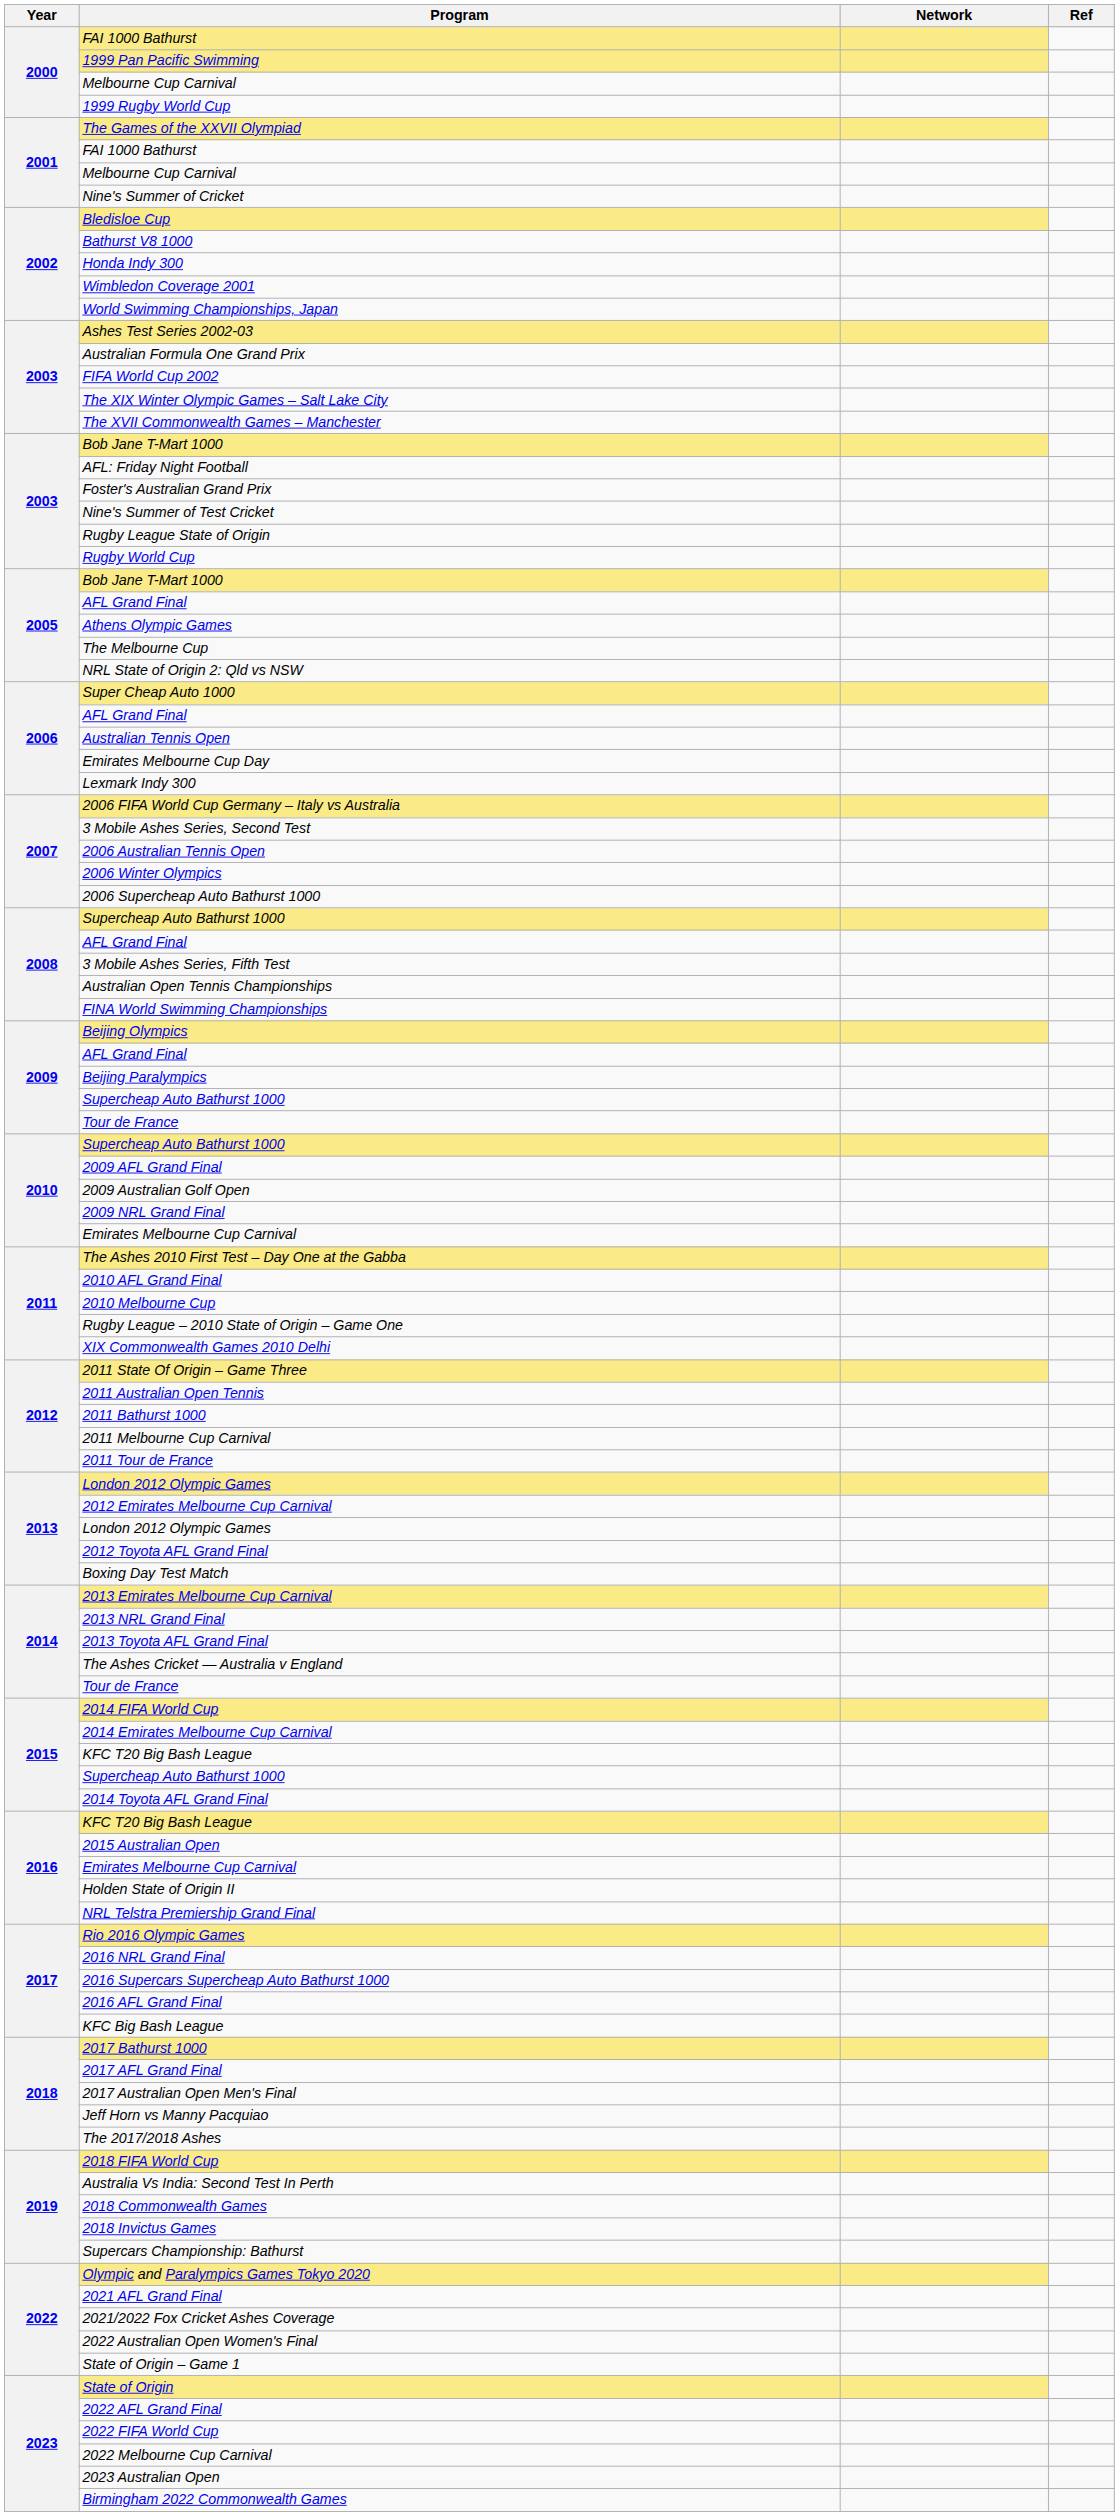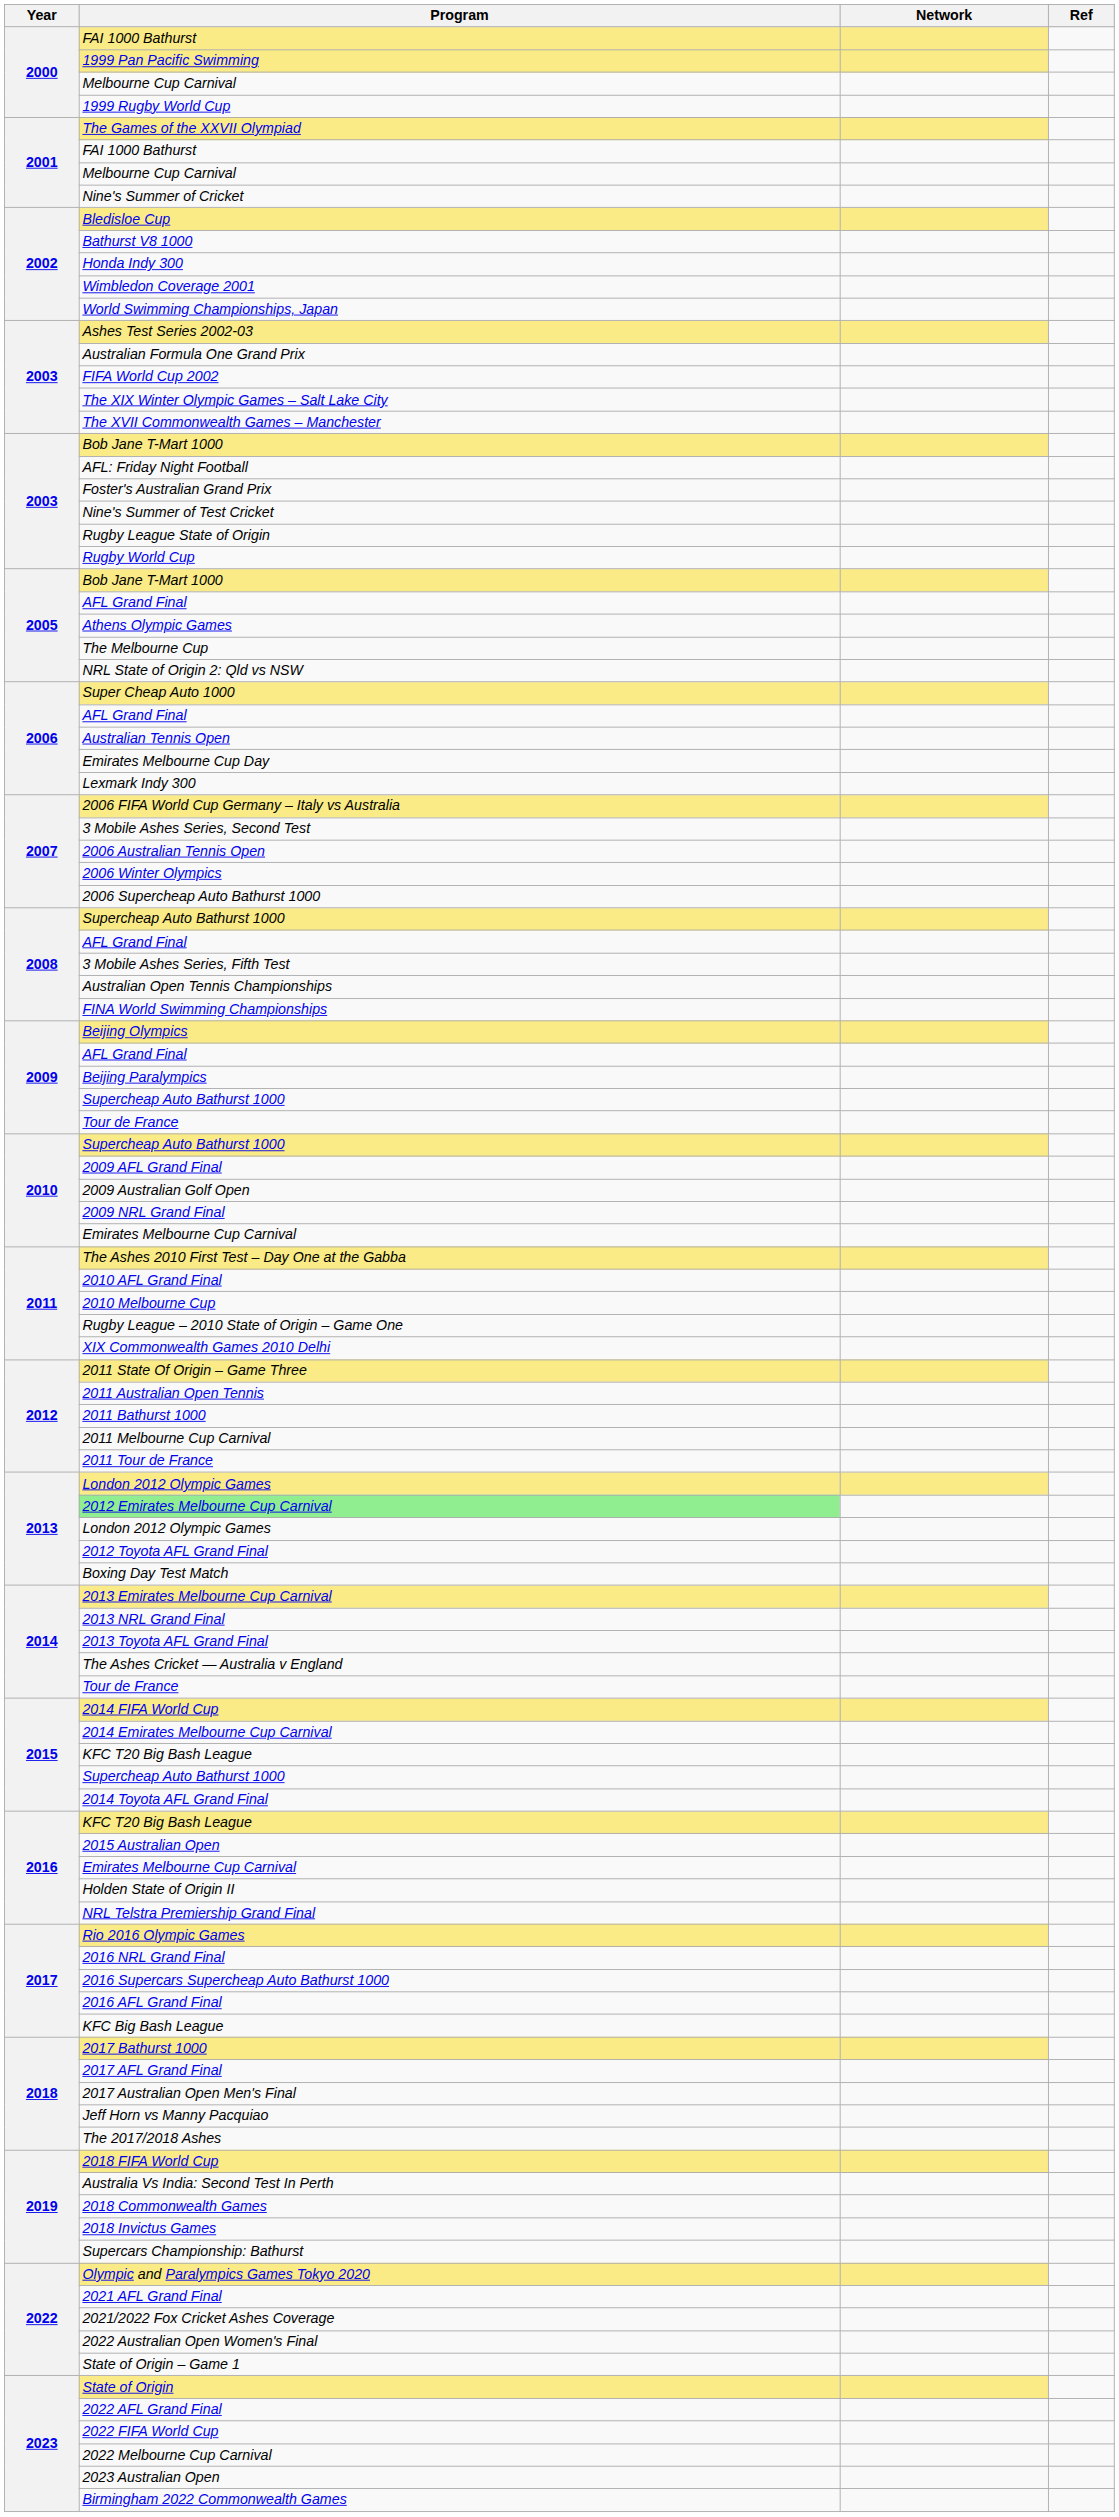(207, 1506) no background -> (207, 1506) lightgreen background
